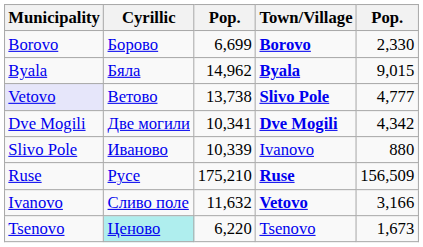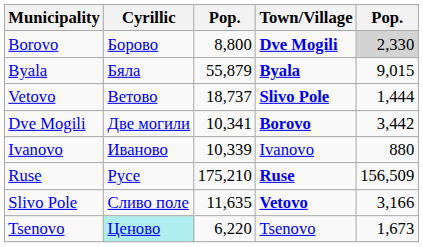(233, 44) 6,699 -> (233, 44) 8,800
(285, 44) Borovo -> (298, 44) Dve Mogili
(396, 44) no background -> (396, 44) lightgrey background
(229, 70) 14,962 -> (229, 70) 55,879
(32, 96) lavender background -> (32, 96) no background
(229, 96) 13,738 -> (229, 96) 18,737
(396, 96) 4,777 -> (396, 96) 1,444
(298, 123) Dve Mogili -> (285, 123) Borovo
(396, 123) 4,342 -> (396, 123) 3,442
(43, 149) Slivo Pole -> (36, 149) Ivanovo
(36, 202) Ivanovo -> (43, 202) Slivo Pole
(229, 202) 11,632 -> (229, 202) 11,635
